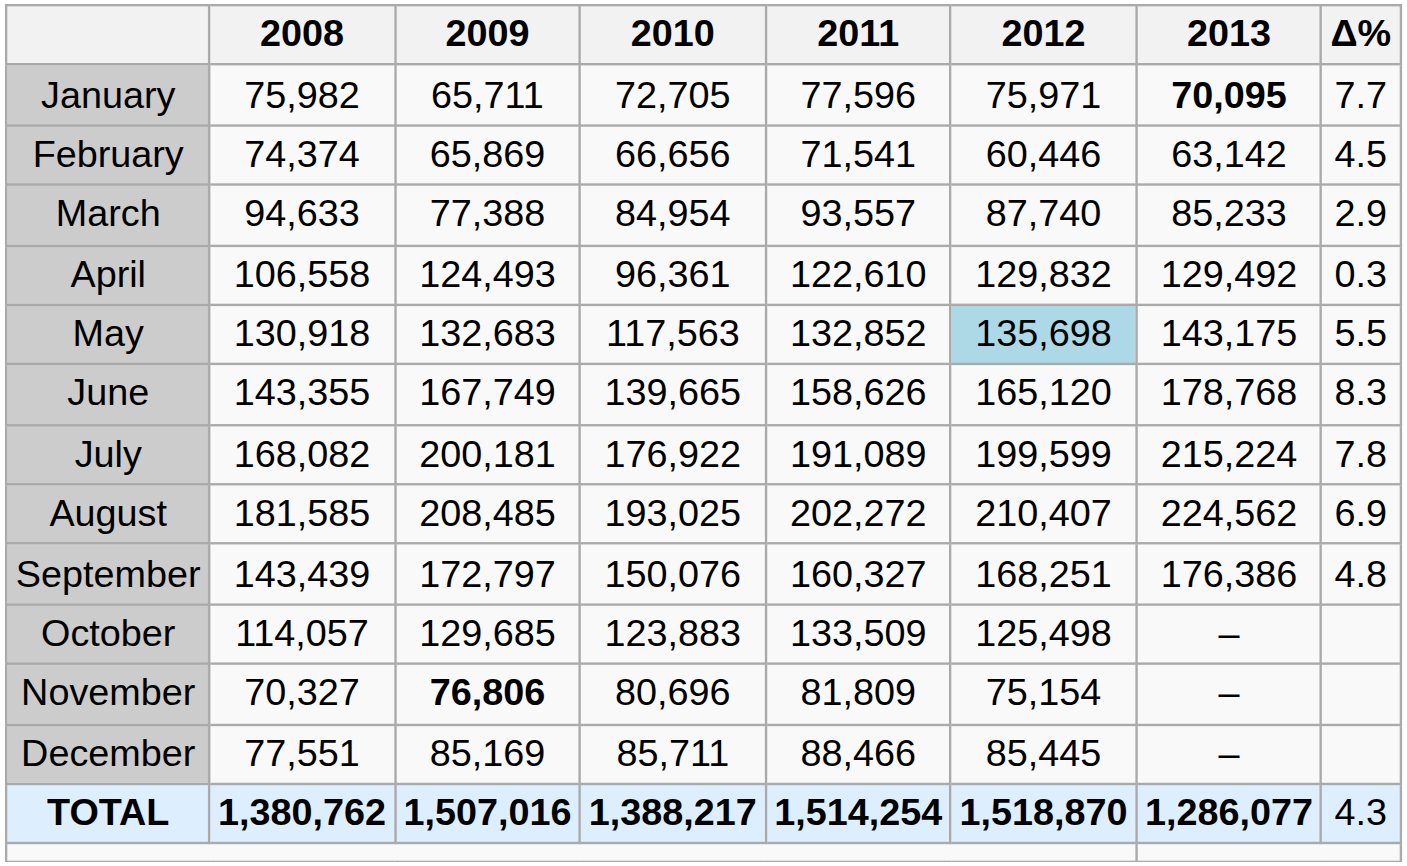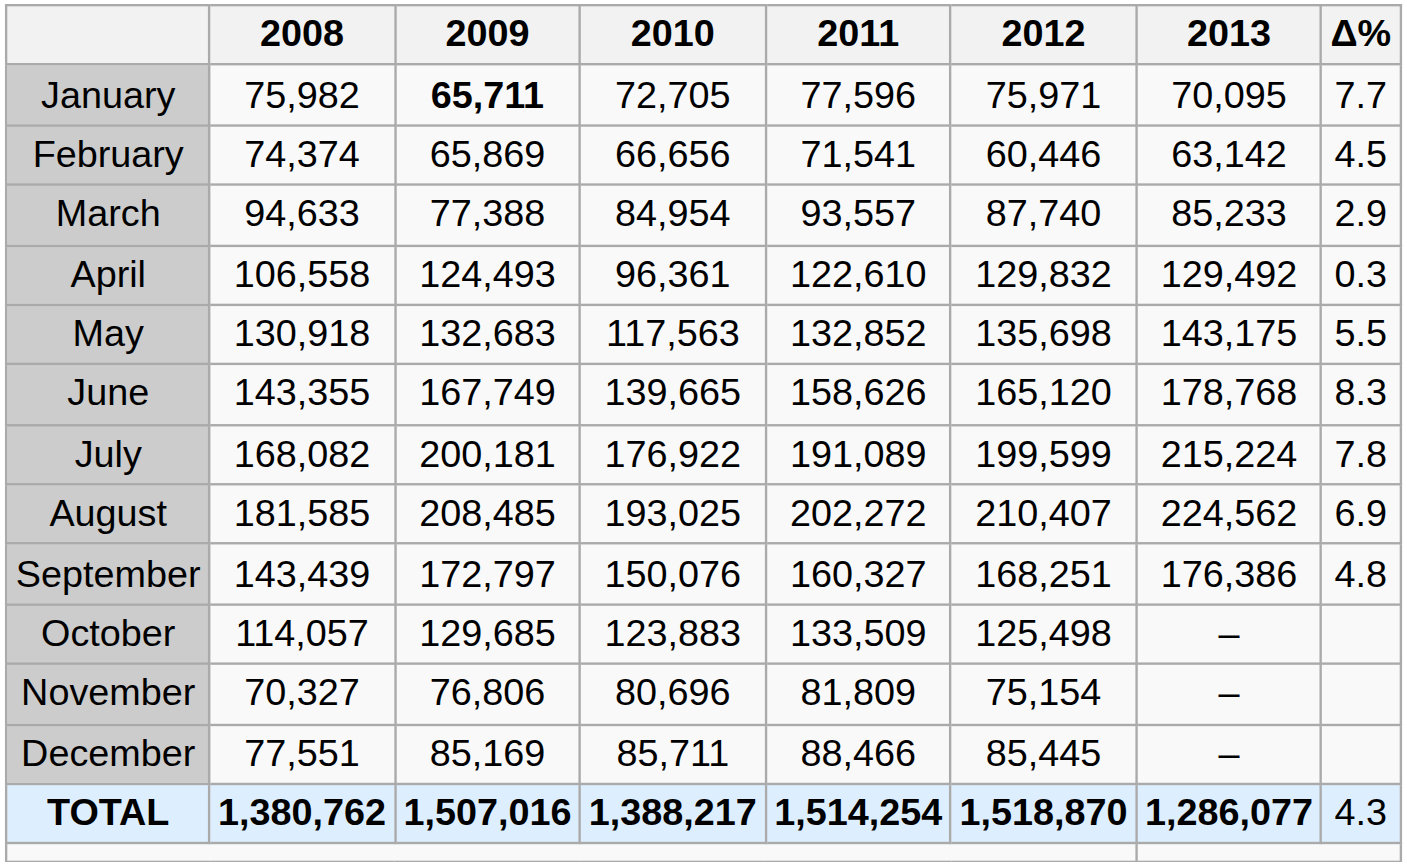(487, 94) normal -> (487, 94) bold
(1229, 94) bold -> (1229, 94) normal
(1044, 333) lightblue background -> (1044, 333) no background
(487, 693) bold -> (487, 693) normal
